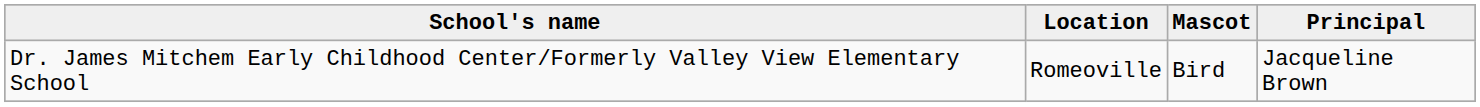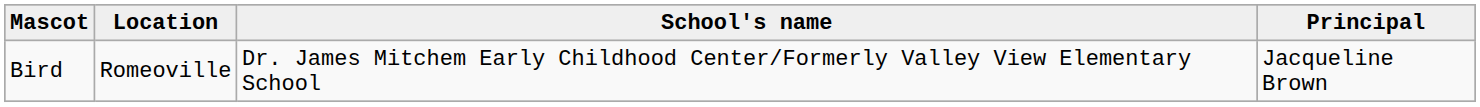columns swapped: (515, 23) <-> (1212, 23)
